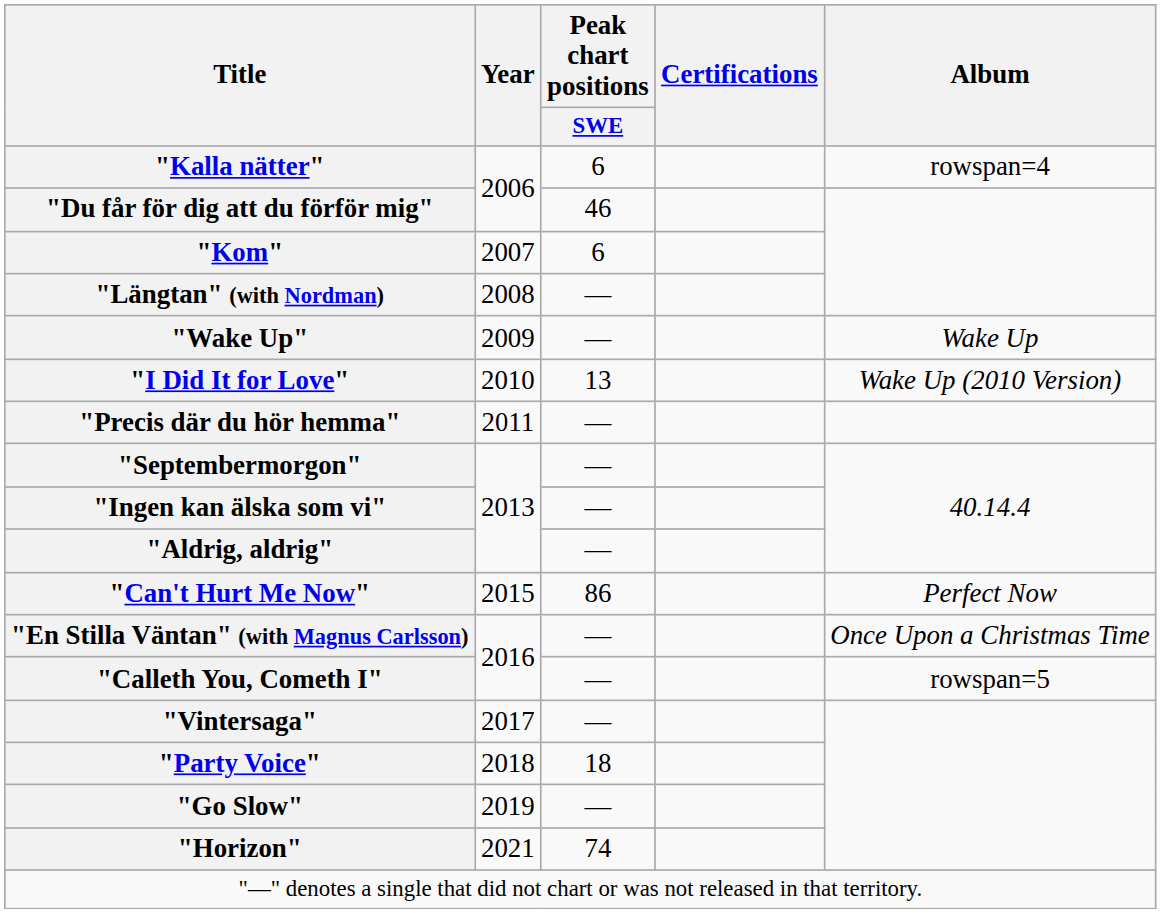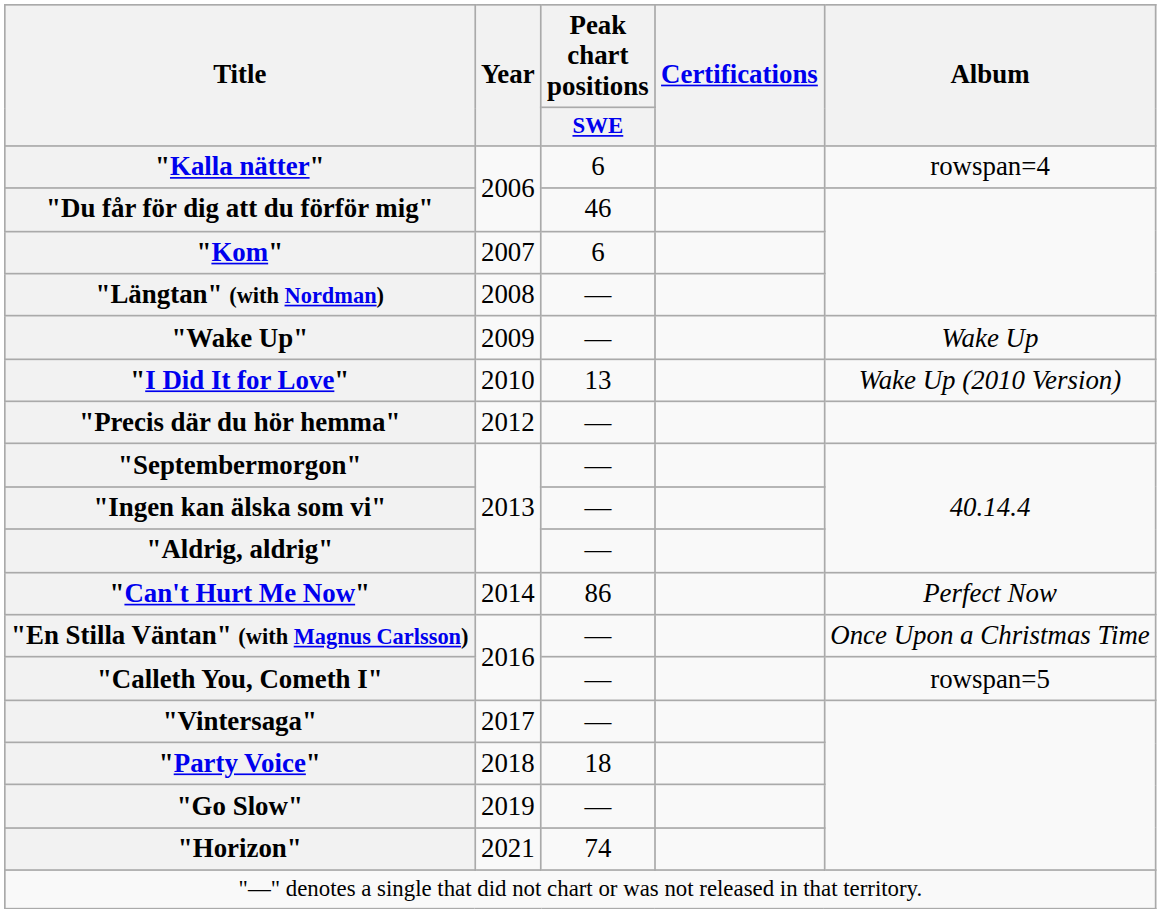(508, 422) 2011 -> (508, 422) 2012
(508, 592) 2015 -> (508, 592) 2014
